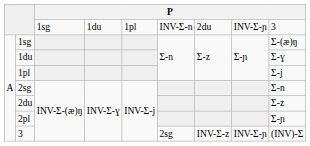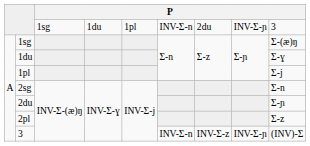(278, 103) Σ-z -> (278, 103) Σ-ɲ
(278, 118) Σ-ɲ -> (278, 118) Σ-z
(166, 133) 2sg -> (176, 133) INV-Σ-n
